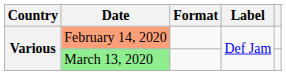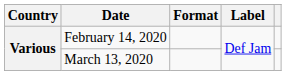(116, 37) lightsalmon background -> (116, 37) no background
(109, 59) lightgreen background -> (109, 59) no background
